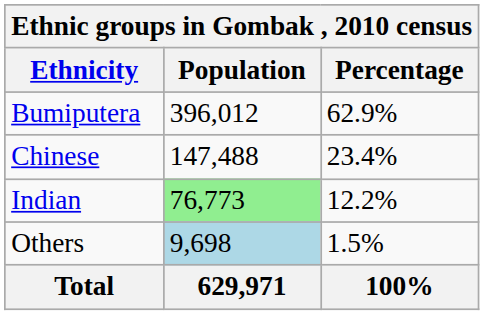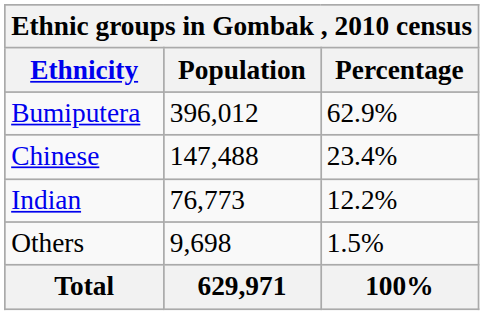(207, 199) lightgreen background -> (207, 199) no background
(201, 243) lightblue background -> (201, 243) no background
